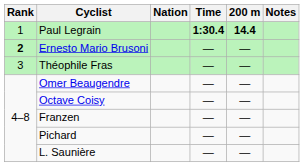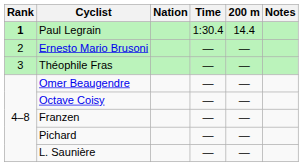(20, 30) normal -> (20, 30) bold
(208, 30) bold -> (208, 30) normal
(245, 30) bold -> (244, 30) normal
(20, 48) bold -> (20, 48) normal
